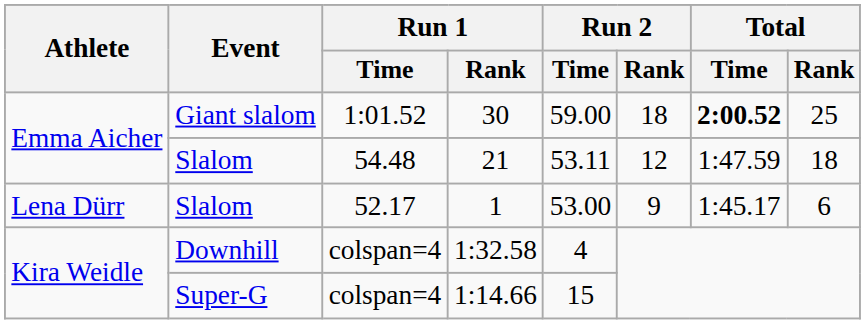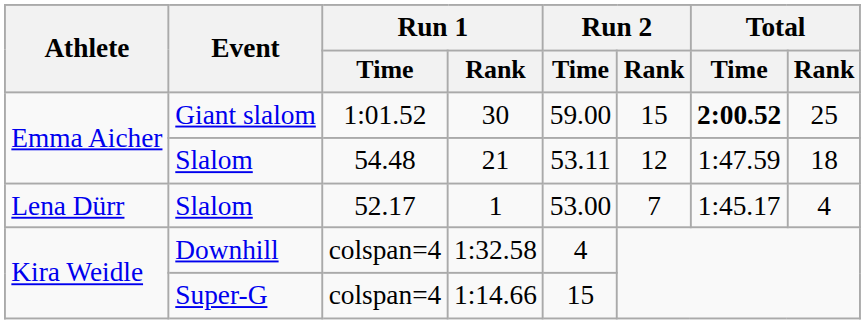(654, 115) 18 -> (654, 115) 15
(654, 205) 9 -> (654, 205) 7
(824, 205) 6 -> (824, 205) 4
